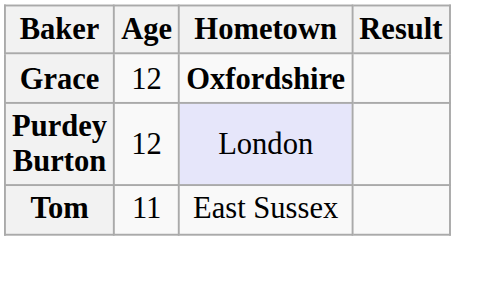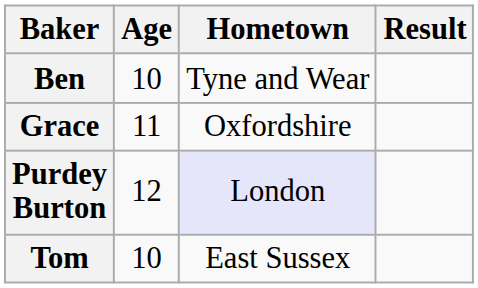+ row: (60, 77)
(147, 77) 12 -> (147, 126) 11
(266, 77) bold -> (278, 126) normal
(147, 209) 11 -> (147, 257) 10
